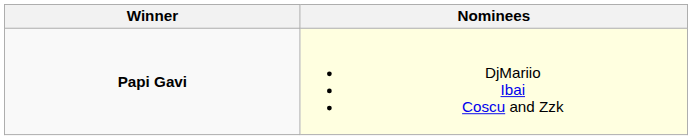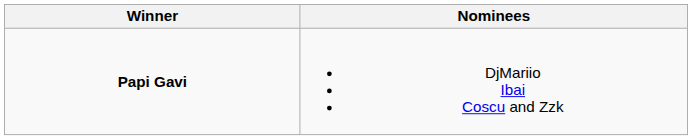(494, 90) lightyellow background -> (494, 90) no background
